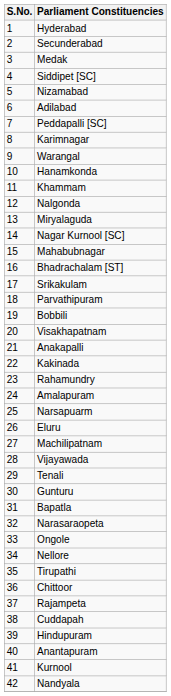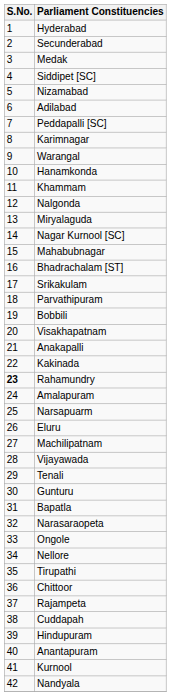(12, 380) normal -> (12, 380) bold
